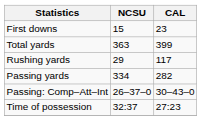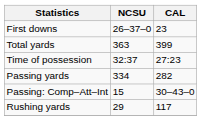(118, 29) 15 -> (132, 29) 26–37–0
rows swapped: (38, 60) <-> (49, 107)
(132, 91) 26–37–0 -> (118, 91) 15
